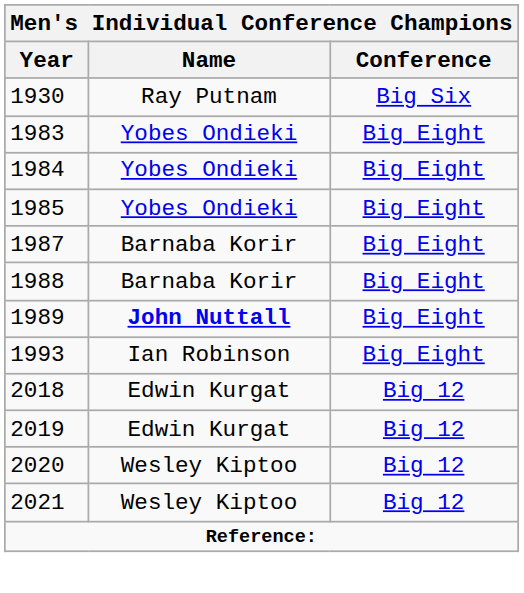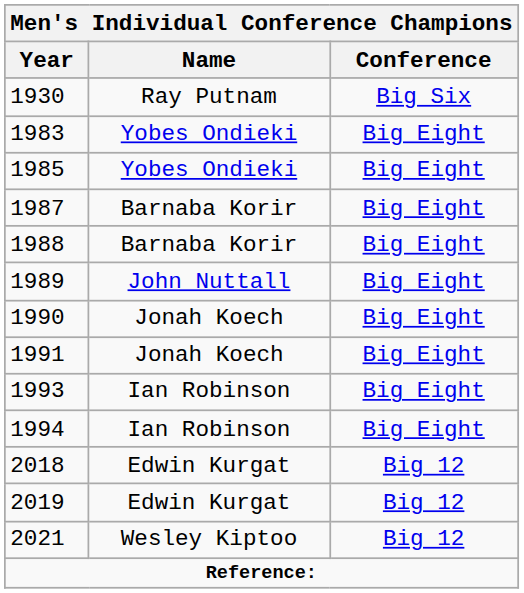- row: (37, 171)
(209, 318) bold -> (209, 281) normal
+ row: (37, 318)
+ row: (37, 355)
+ row: (37, 429)
- row: (37, 466)
